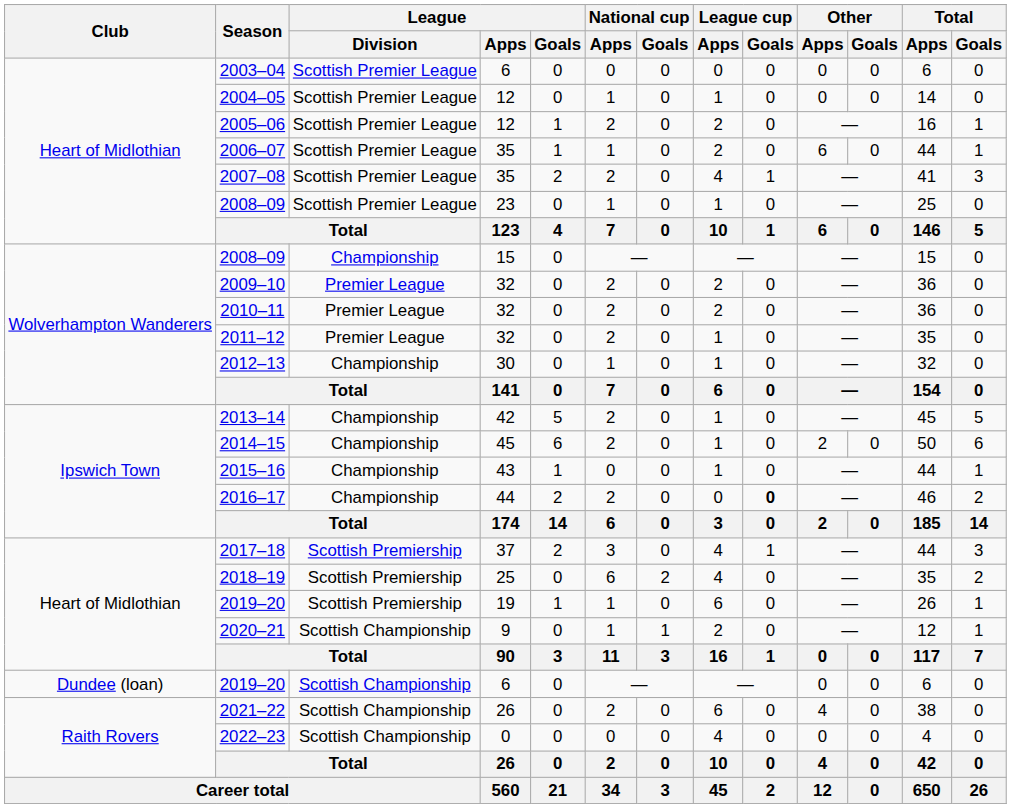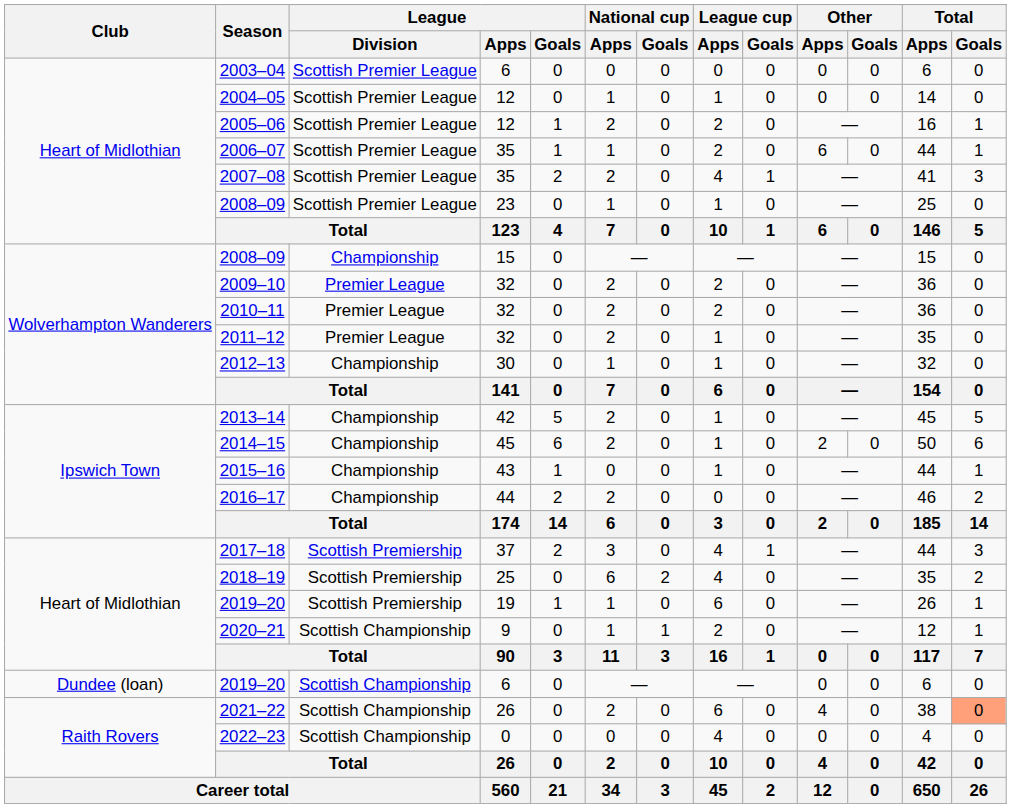(770, 497) bold -> (770, 497) normal
(979, 710) no background -> (979, 710) lightsalmon background
